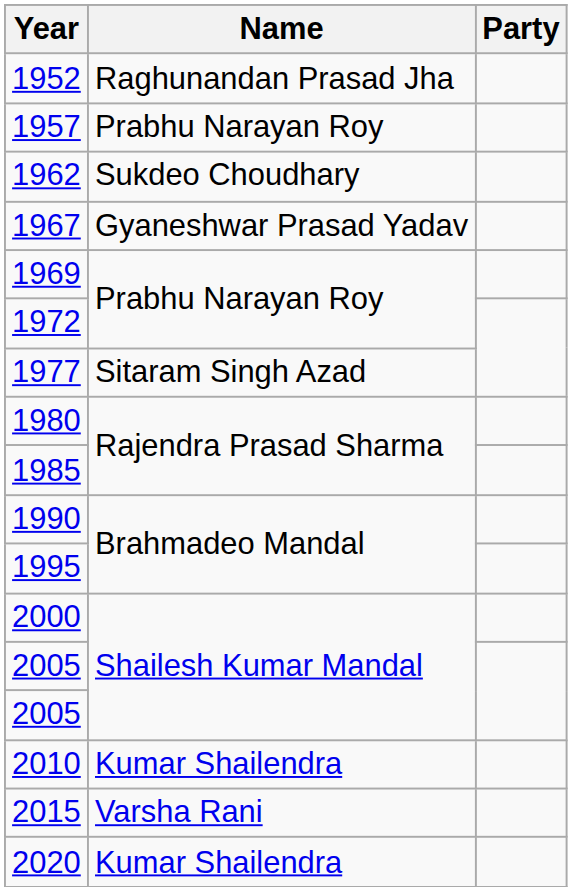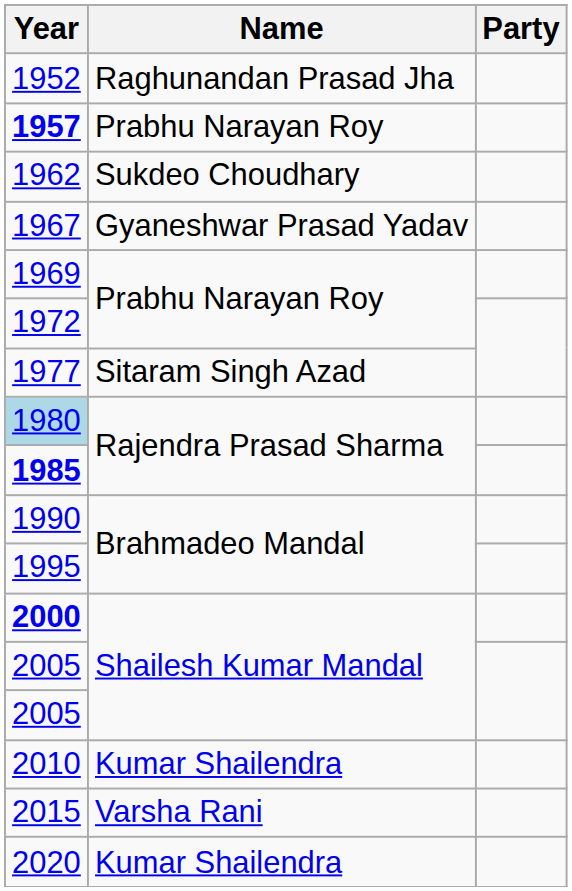(46, 126) normal -> (46, 126) bold
(46, 420) no background -> (46, 420) lightblue background
(46, 469) normal -> (46, 469) bold
(46, 616) normal -> (46, 616) bold
